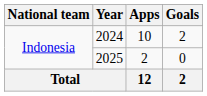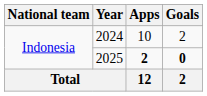(144, 58) normal -> (144, 58) bold
(182, 58) normal -> (182, 58) bold
